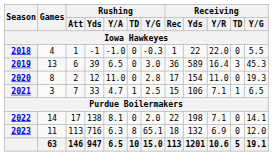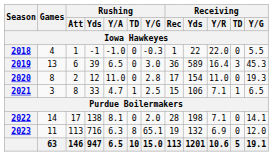(76, 91) 7 -> (76, 91) 8
(174, 118) 22 -> (174, 118) 28
(174, 131) 18 -> (174, 131) 19
